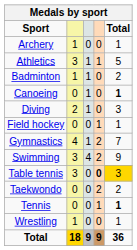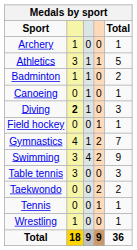(118, 93) bold -> (118, 93) normal
(75, 109) normal -> (75, 109) bold
(99, 173) bold -> (99, 173) normal
(118, 173) gold background -> (118, 173) no background
(118, 206) bold -> (118, 206) normal
